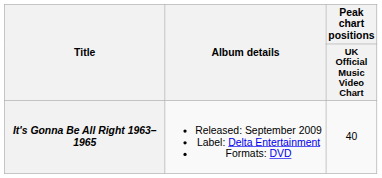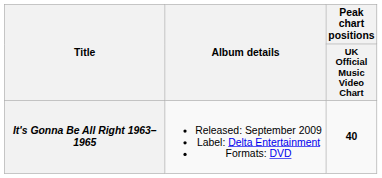(351, 136) normal -> (351, 136) bold
